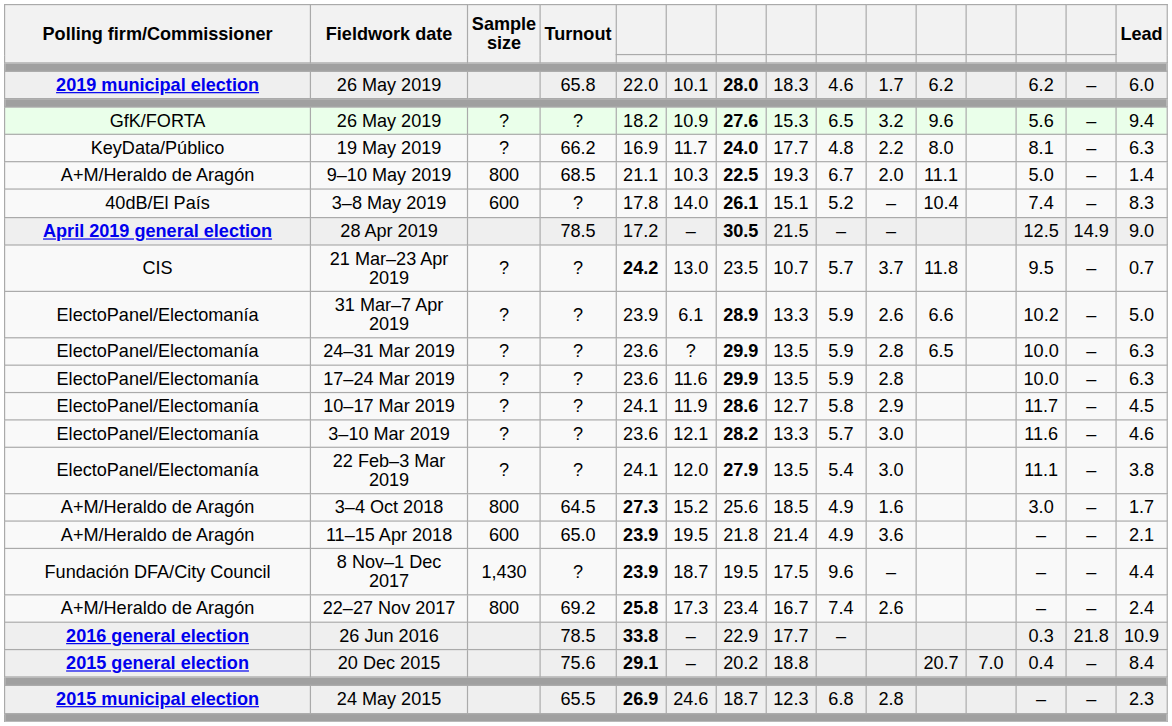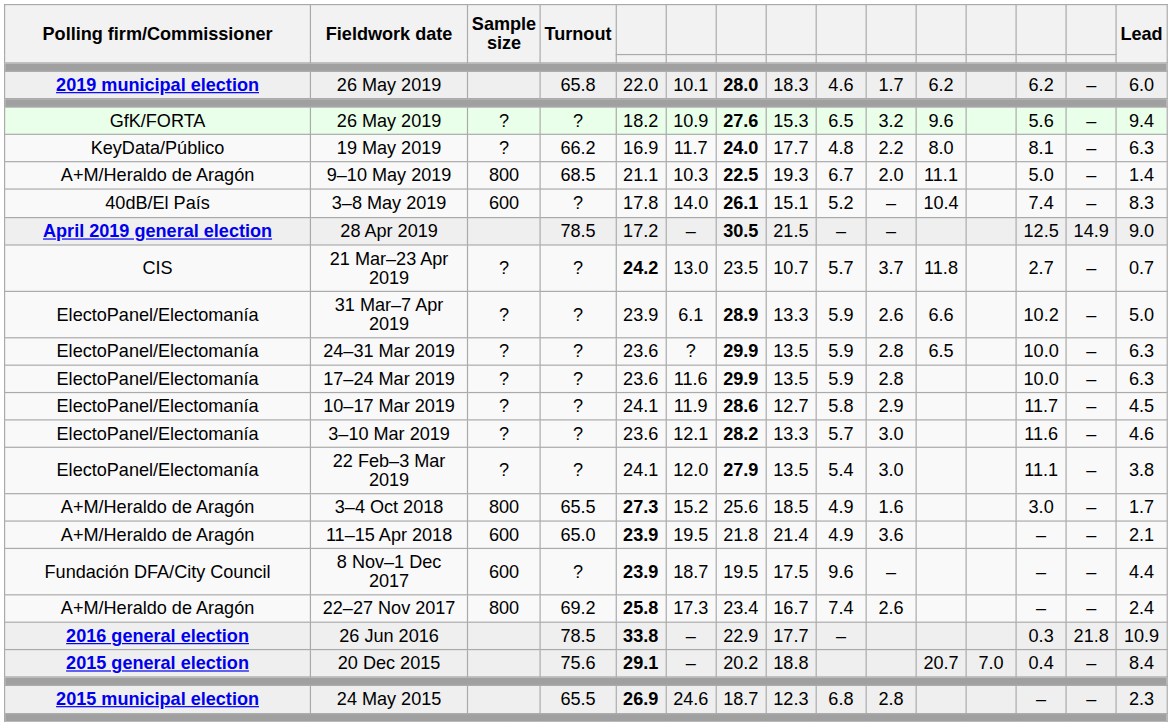(1041, 267) 9.5 -> (1041, 267) 2.7
(578, 507) 64.5 -> (578, 507) 65.5
(504, 571) 1,430 -> (504, 571) 600
